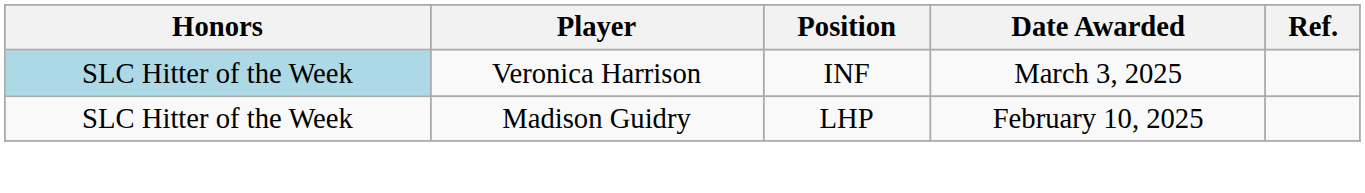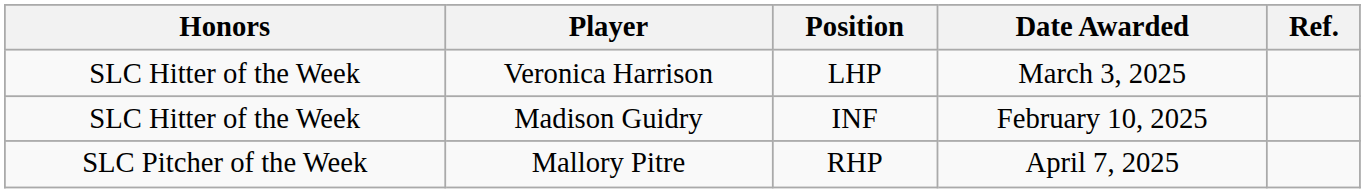(217, 72) lightblue background -> (225, 72) no background
(847, 72) INF -> (855, 72) LHP
(847, 118) LHP -> (855, 118) INF
+ row: (608, 163)
